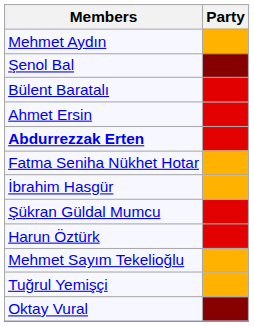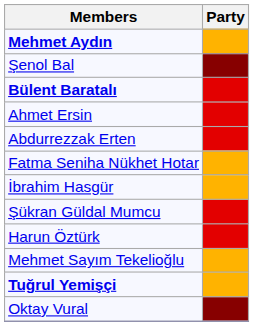(57, 41) normal -> (60, 41) bold
(59, 90) normal -> (62, 90) bold
(76, 139) bold -> (72, 139) normal
(58, 285) normal -> (62, 285) bold
